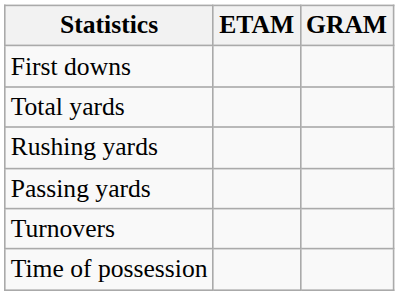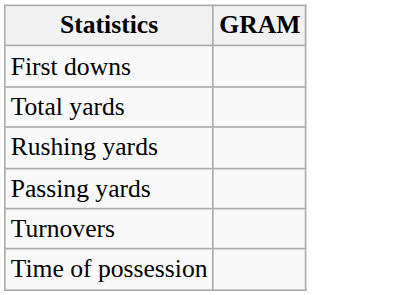- column: (257, 25)
